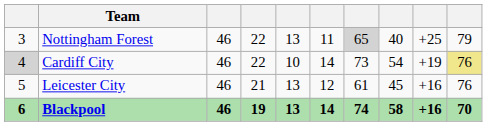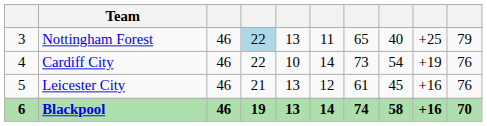(258, 39) no background -> (258, 39) lightblue background
(361, 39) lightgrey background -> (361, 39) no background
(22, 62) lightgrey background -> (22, 62) no background
(465, 62) khaki background -> (465, 62) no background
